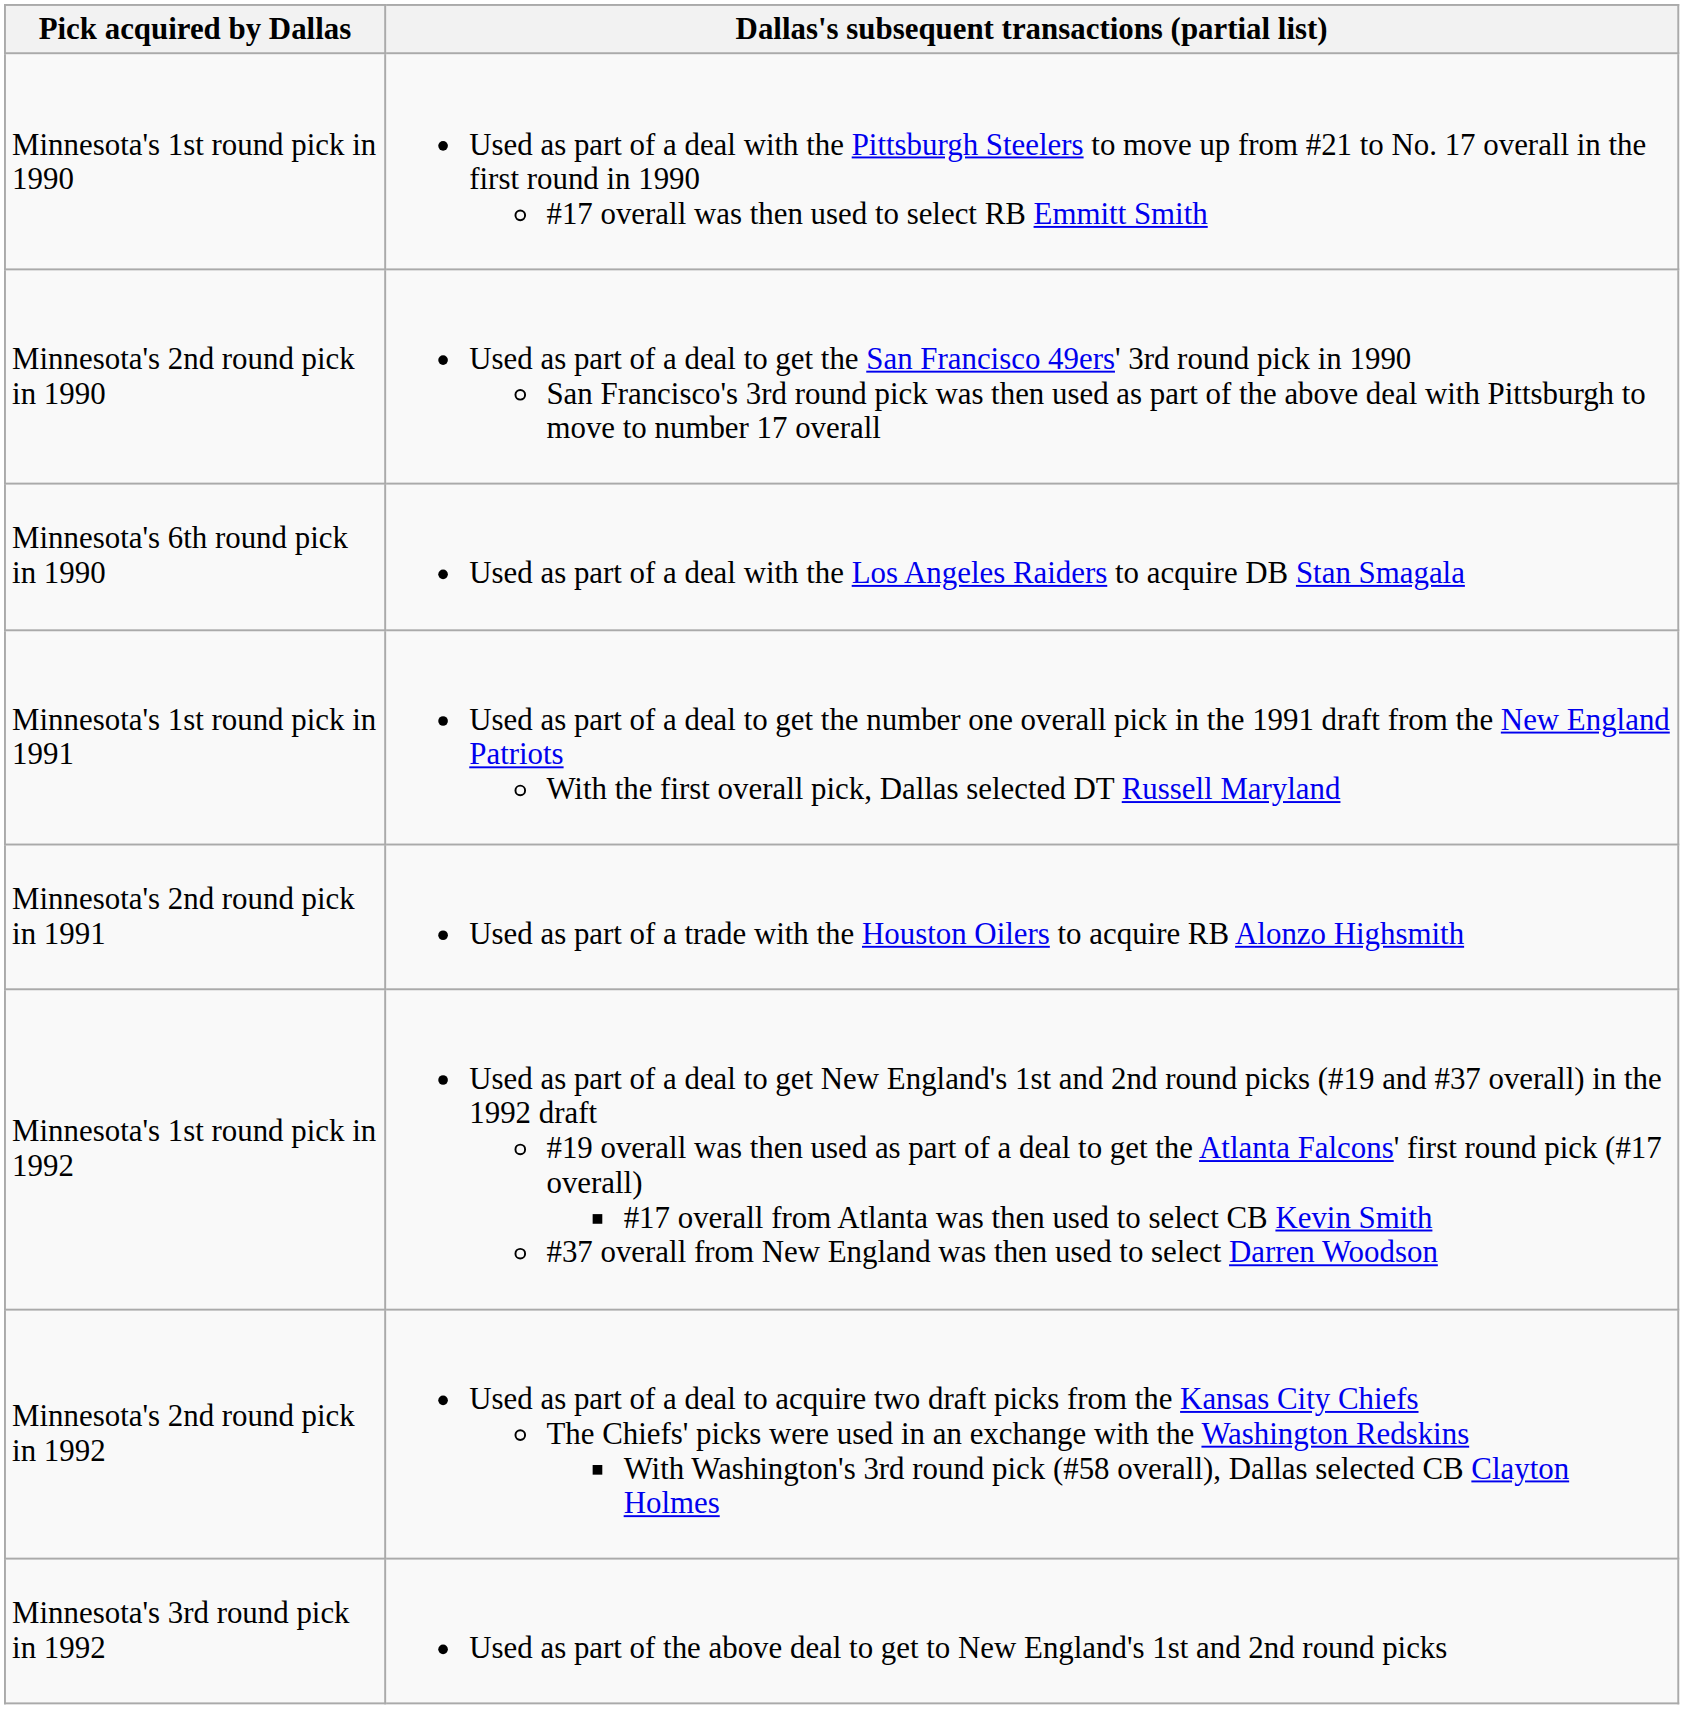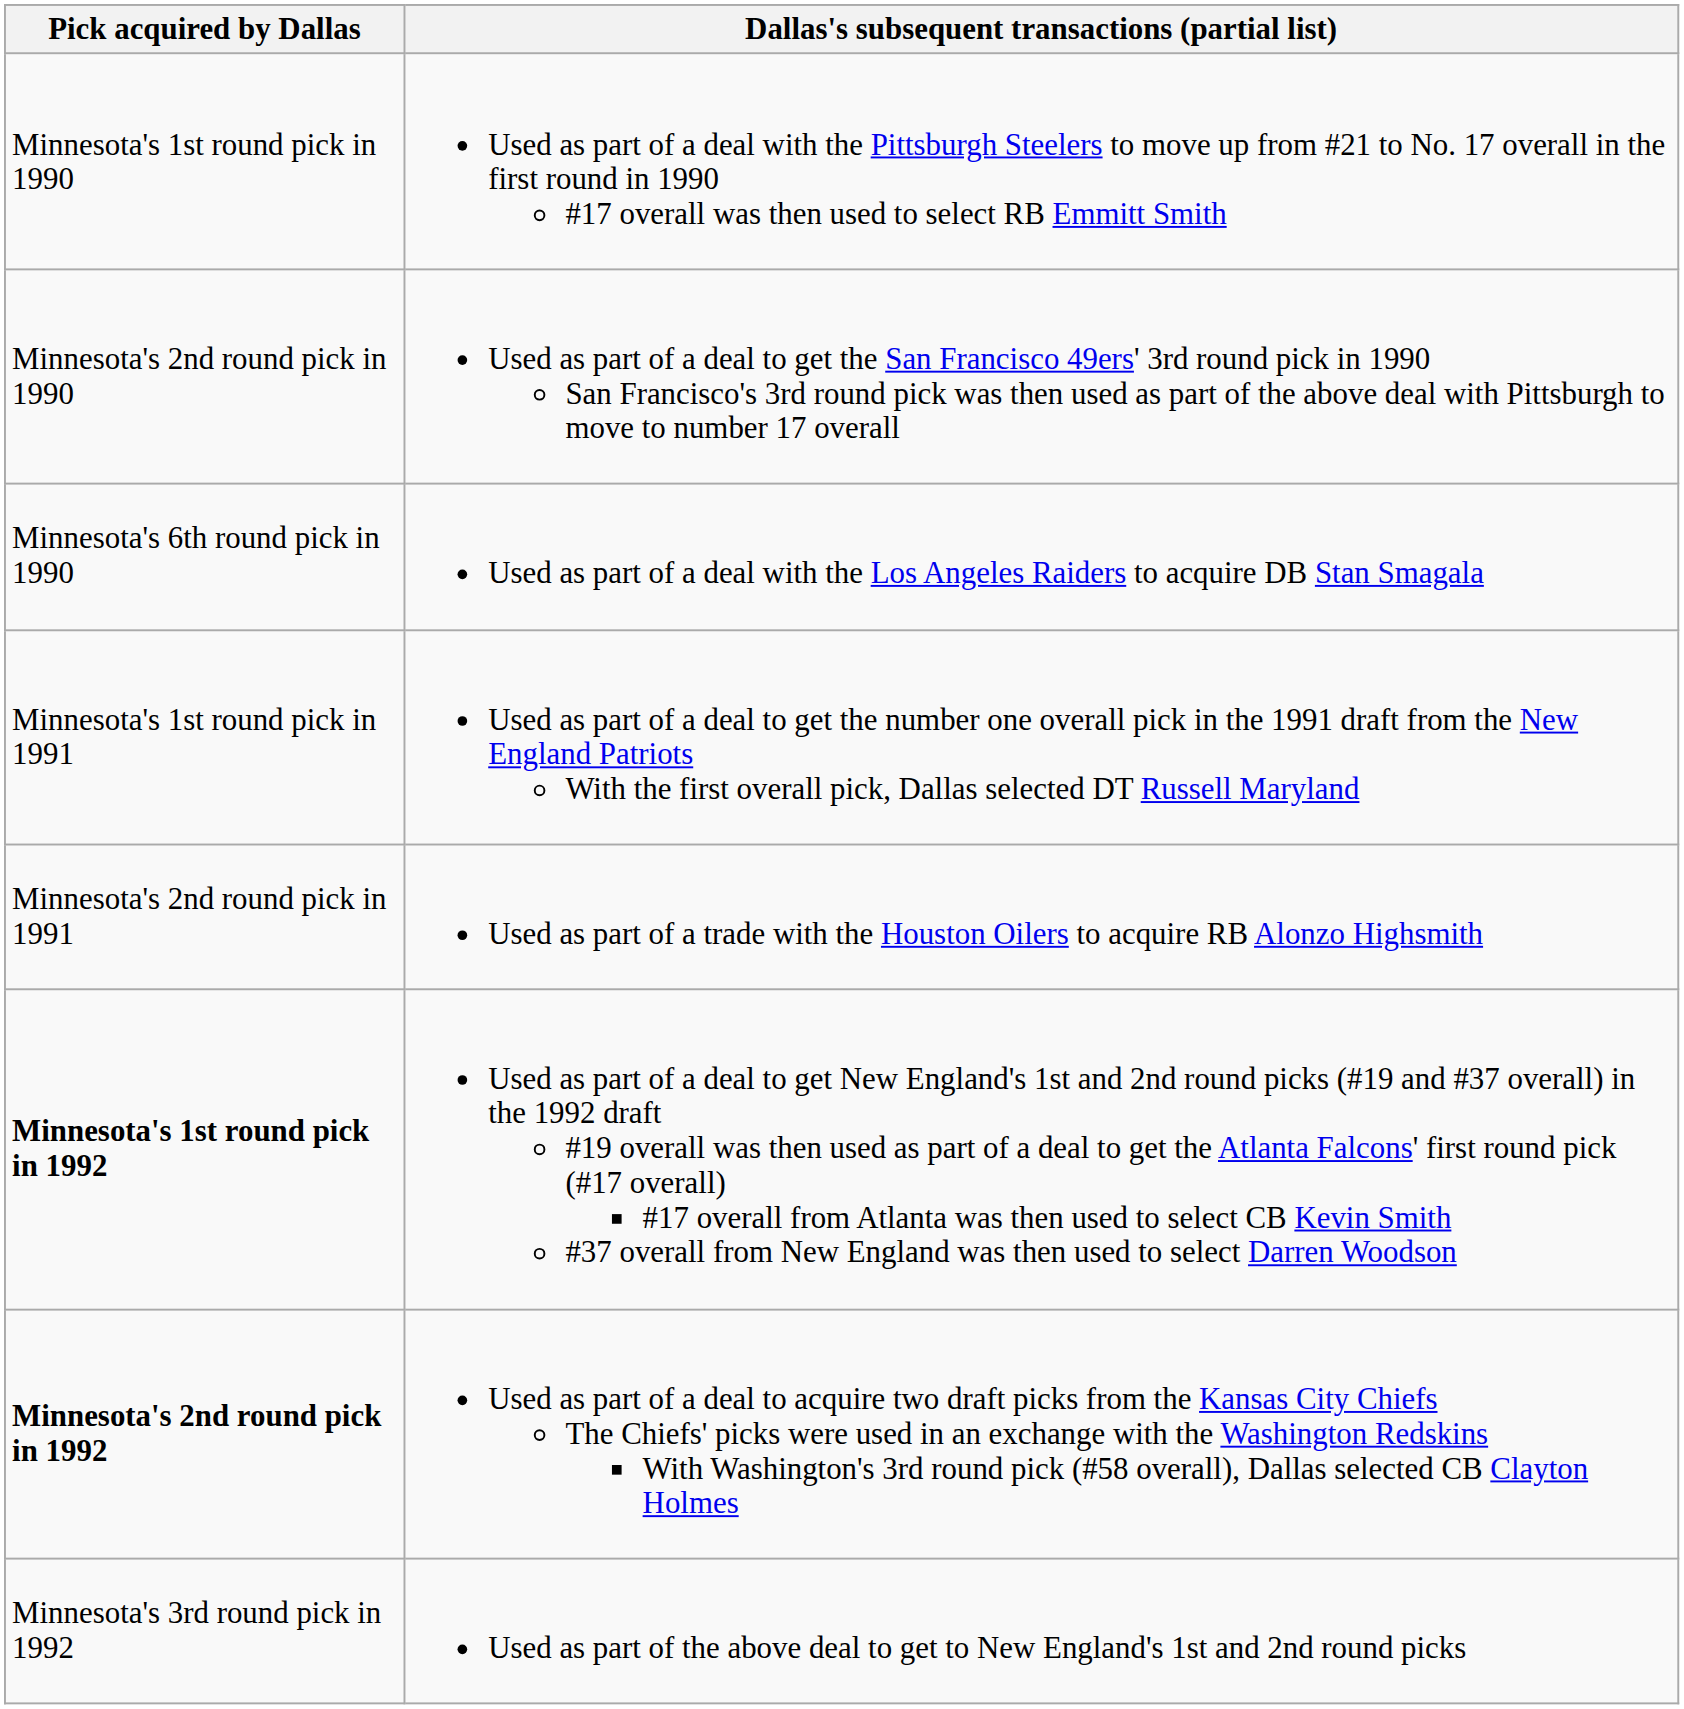(194, 1148) normal -> (191, 1148) bold
(183, 1433) normal -> (197, 1433) bold
